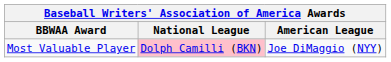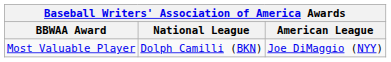(201, 48) pink background -> (201, 48) no background
